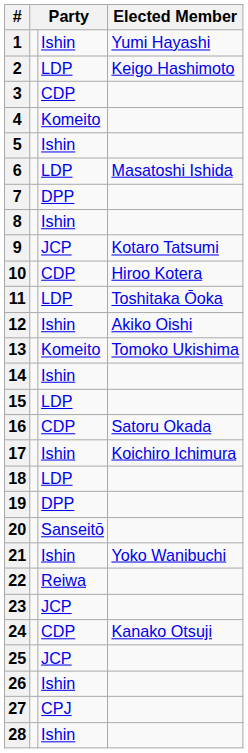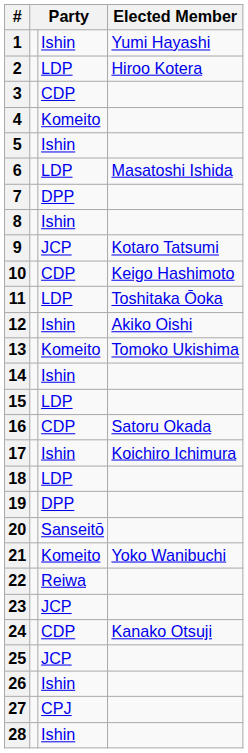(173, 68) Keigo Hashimoto -> (157, 68) Hiroo Kotera
(157, 273) Hiroo Kotera -> (173, 273) Keigo Hashimoto
(58, 555) Ishin -> (71, 555) Komeito
